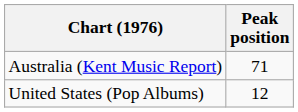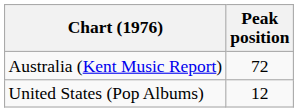(260, 65) 71 -> (260, 65) 72
